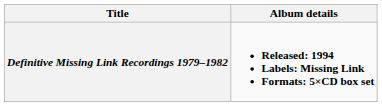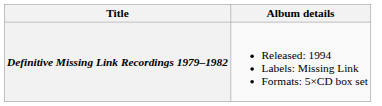(304, 68) bold -> (301, 68) normal
